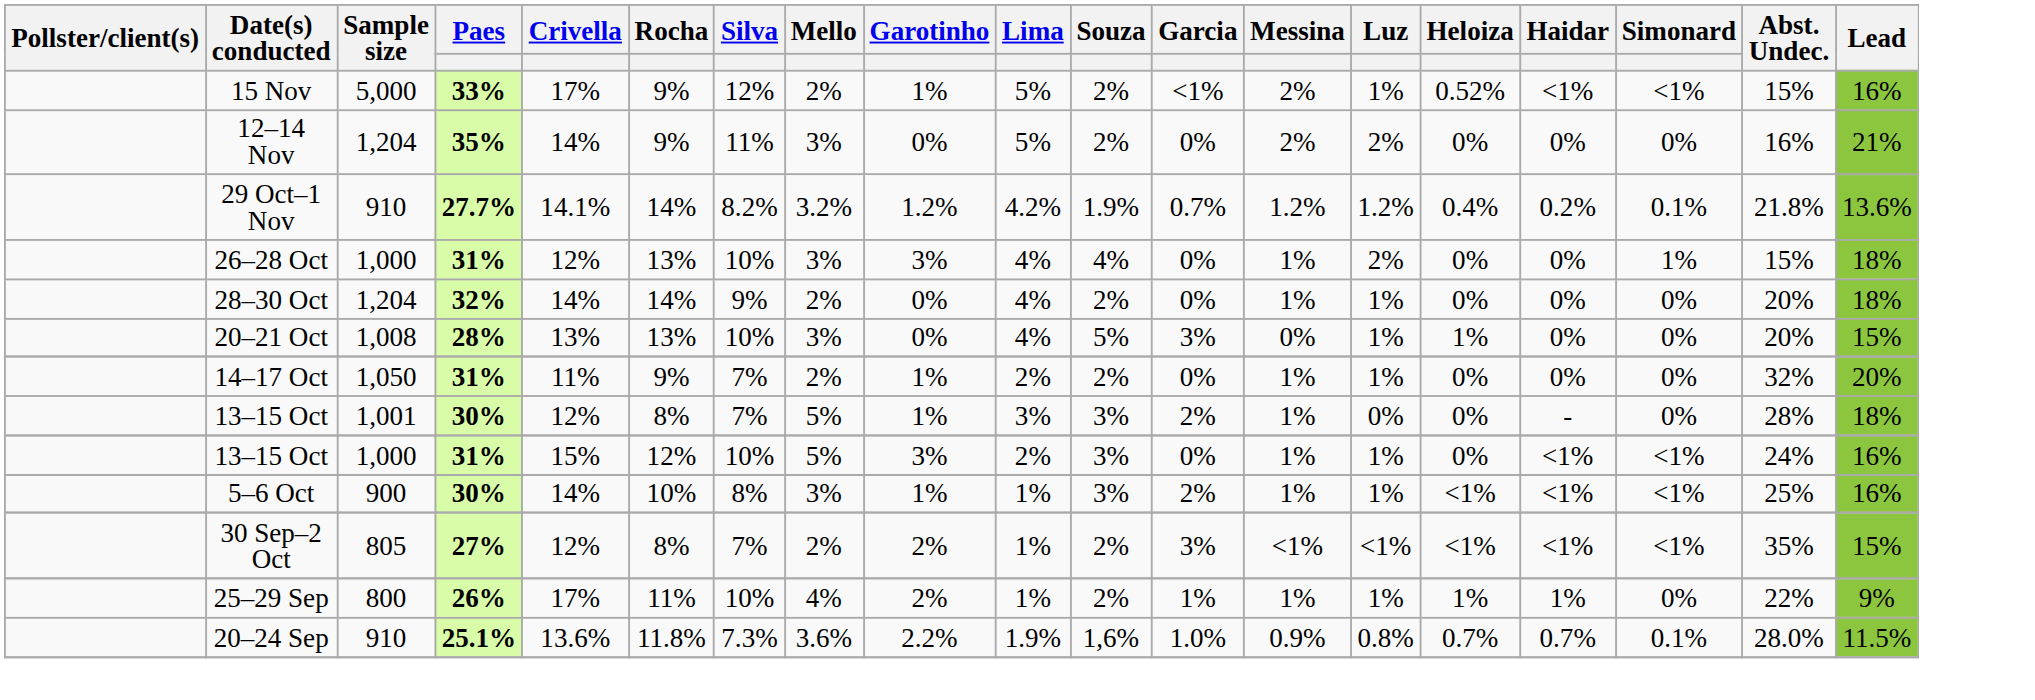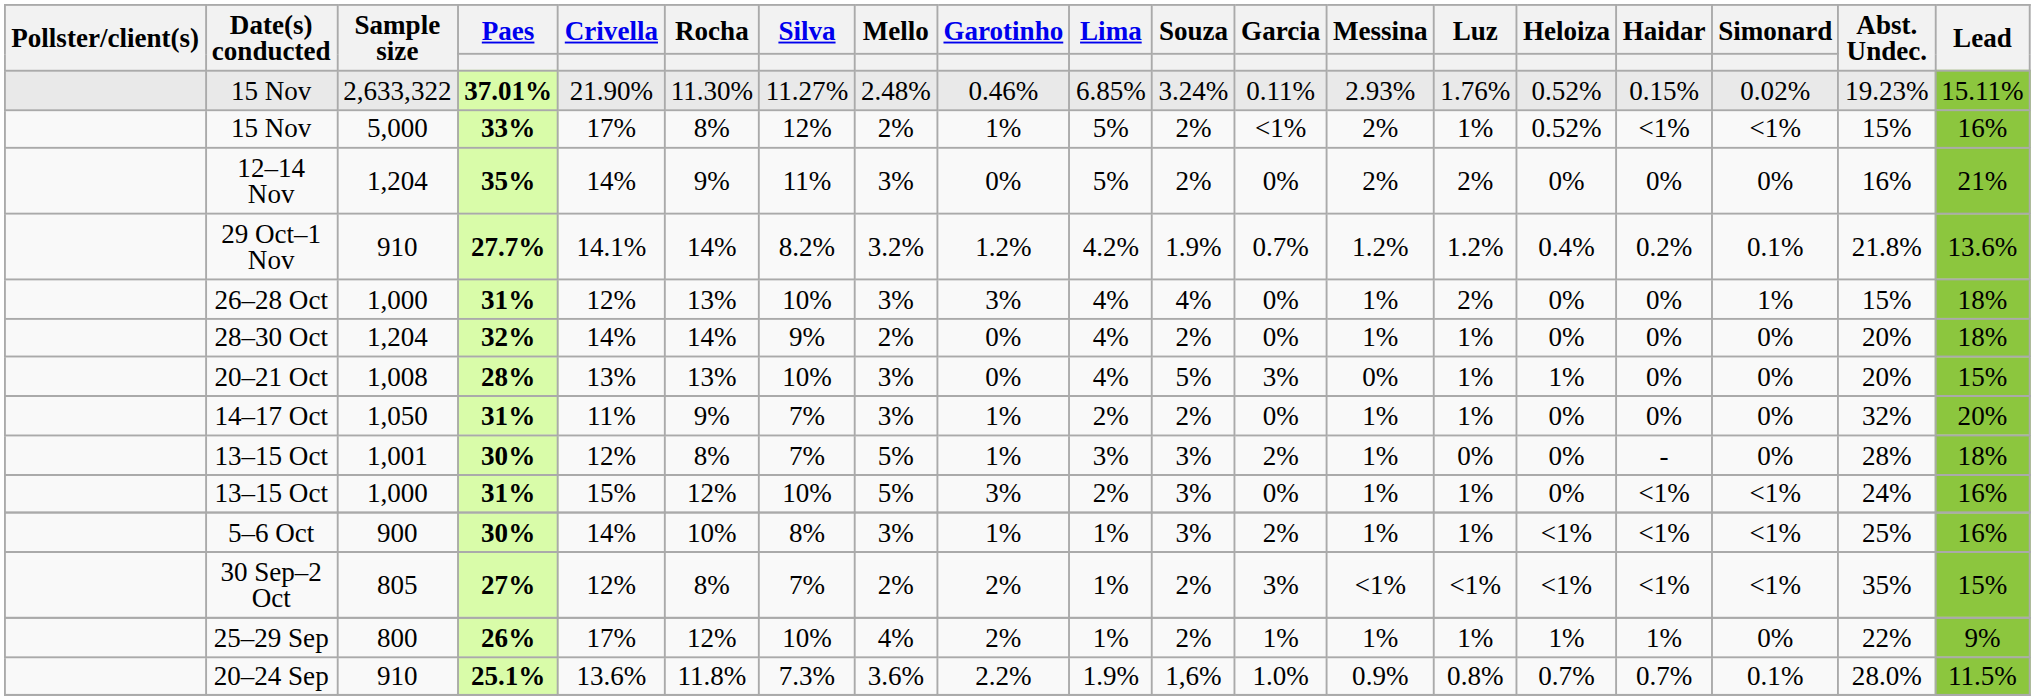+ row: (271, 90)
(671, 90) 9% -> (712, 129) 8%
(824, 377) 2% -> (896, 416) 3%
(671, 598) 11% -> (712, 637) 12%
